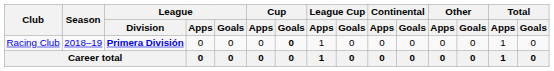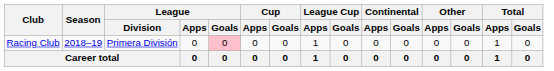(145, 43) bold -> (142, 43) normal
(231, 43) no background -> (225, 43) pink background
(291, 43) bold -> (285, 43) normal
